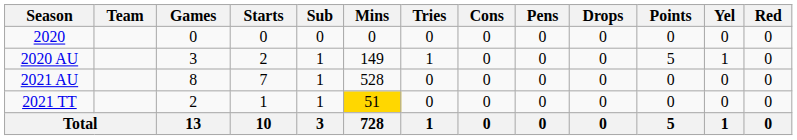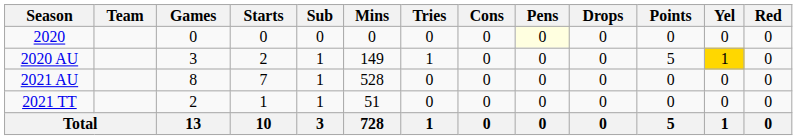(543, 37) no background -> (543, 37) lightyellow background
(725, 58) no background -> (725, 58) gold background
(372, 101) gold background -> (372, 101) no background
